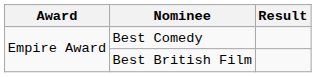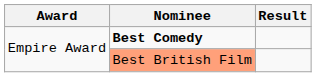(158, 38) normal -> (158, 38) bold
(182, 60) no background -> (182, 60) lightsalmon background
